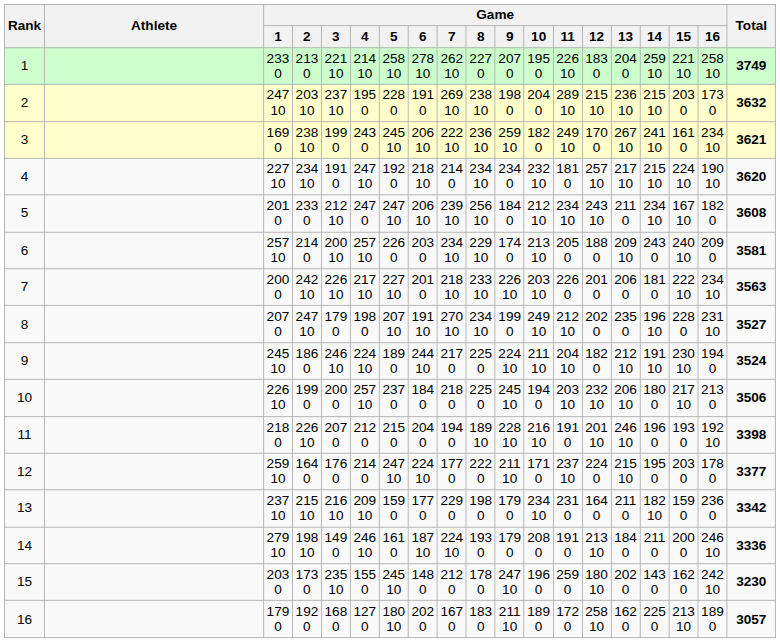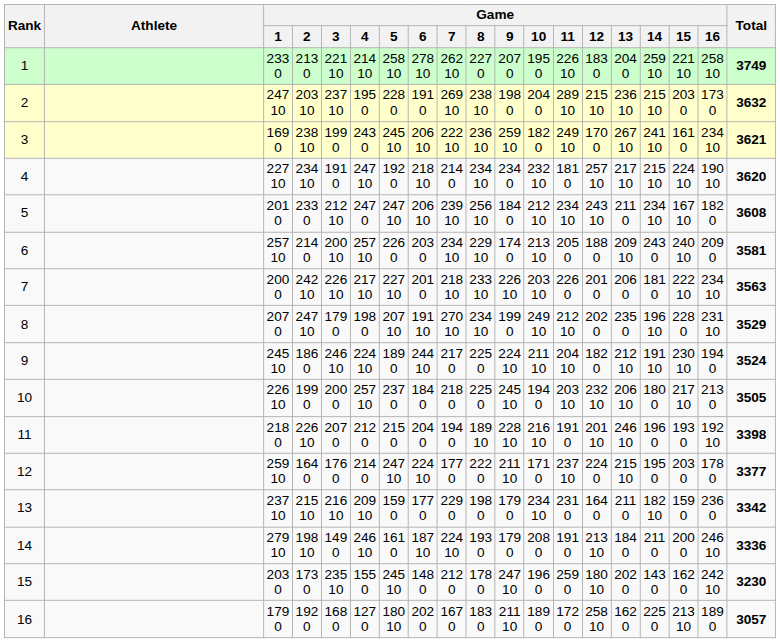(751, 324) 3527 -> (751, 324) 3529
(751, 397) 3506 -> (751, 397) 3505
